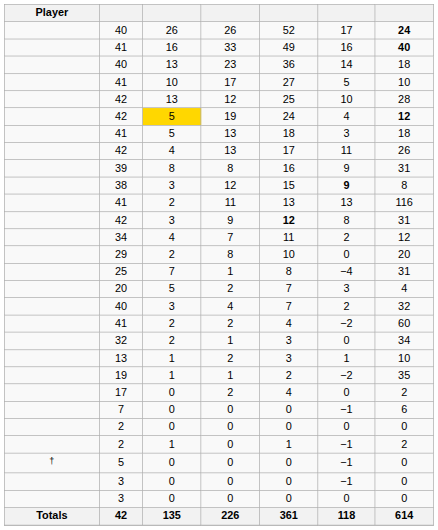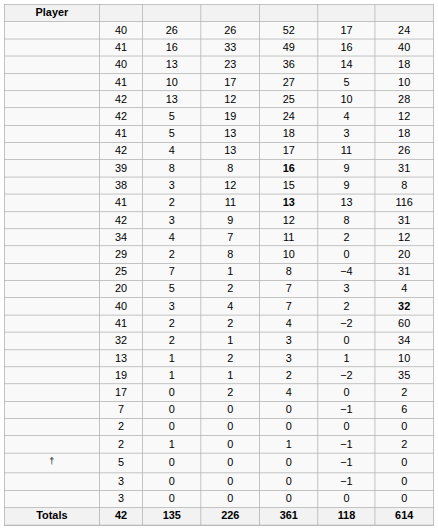(404, 30) bold -> (404, 30) normal
(404, 47) bold -> (404, 47) normal
(172, 116) gold background -> (172, 116) no background
(404, 116) bold -> (404, 116) normal
(289, 168) normal -> (289, 168) bold
(346, 185) bold -> (346, 185) normal
(289, 202) normal -> (289, 202) bold
(289, 220) bold -> (289, 220) normal
(404, 306) normal -> (404, 306) bold
